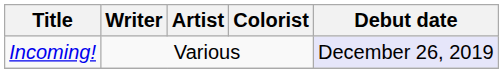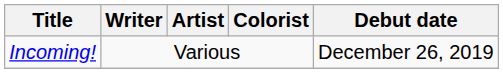(406, 52) lavender background -> (406, 52) no background
